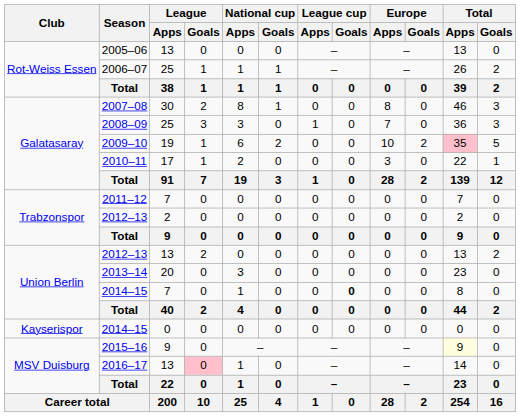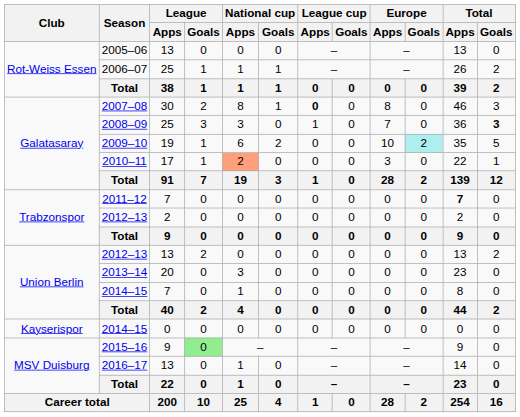(315, 106) normal -> (315, 106) bold
(496, 124) normal -> (496, 124) bold
(424, 143) no background -> (424, 143) paleturquoise background
(460, 143) pink background -> (460, 143) no background
(240, 161) no background -> (240, 161) lightsalmon background
(460, 198) normal -> (460, 198) bold
(351, 291) bold -> (351, 291) normal
(203, 347) no background -> (203, 347) lightgreen background
(460, 347) lightyellow background -> (460, 347) no background
(203, 365) pink background -> (203, 365) no background
